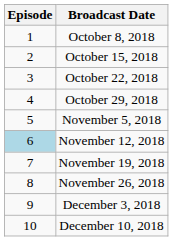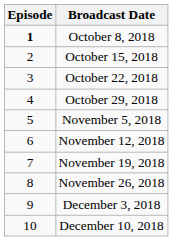(30, 36) normal -> (30, 36) bold
(30, 141) lightblue background -> (30, 141) no background
